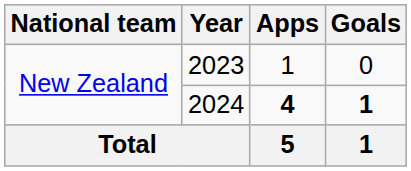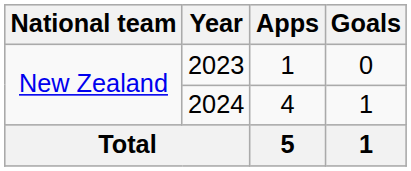(288, 104) bold -> (288, 104) normal
(366, 104) bold -> (366, 104) normal
